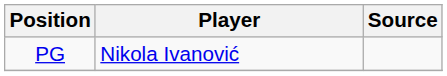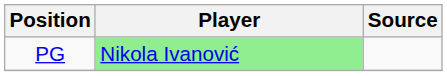(170, 53) no background -> (170, 53) lightgreen background
